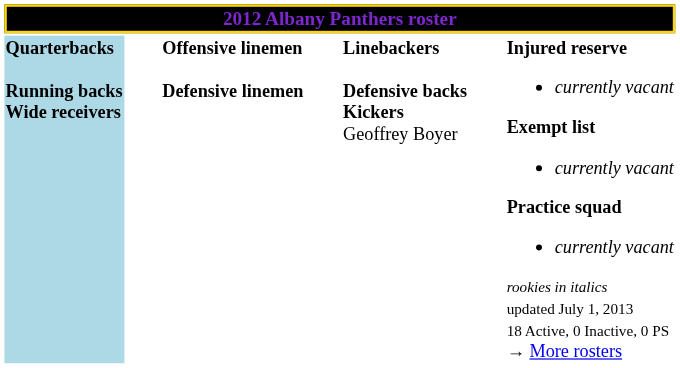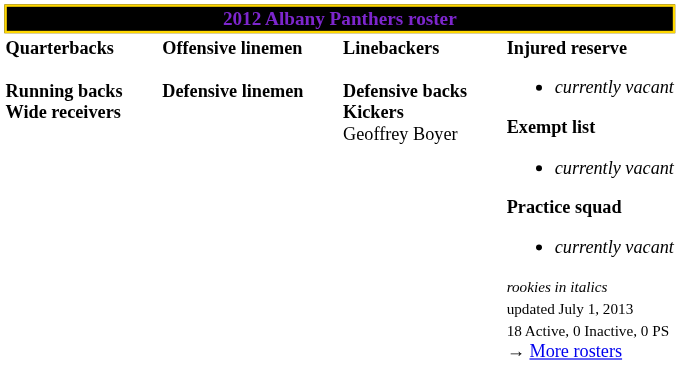(64, 79) lightblue background -> (64, 79) no background
